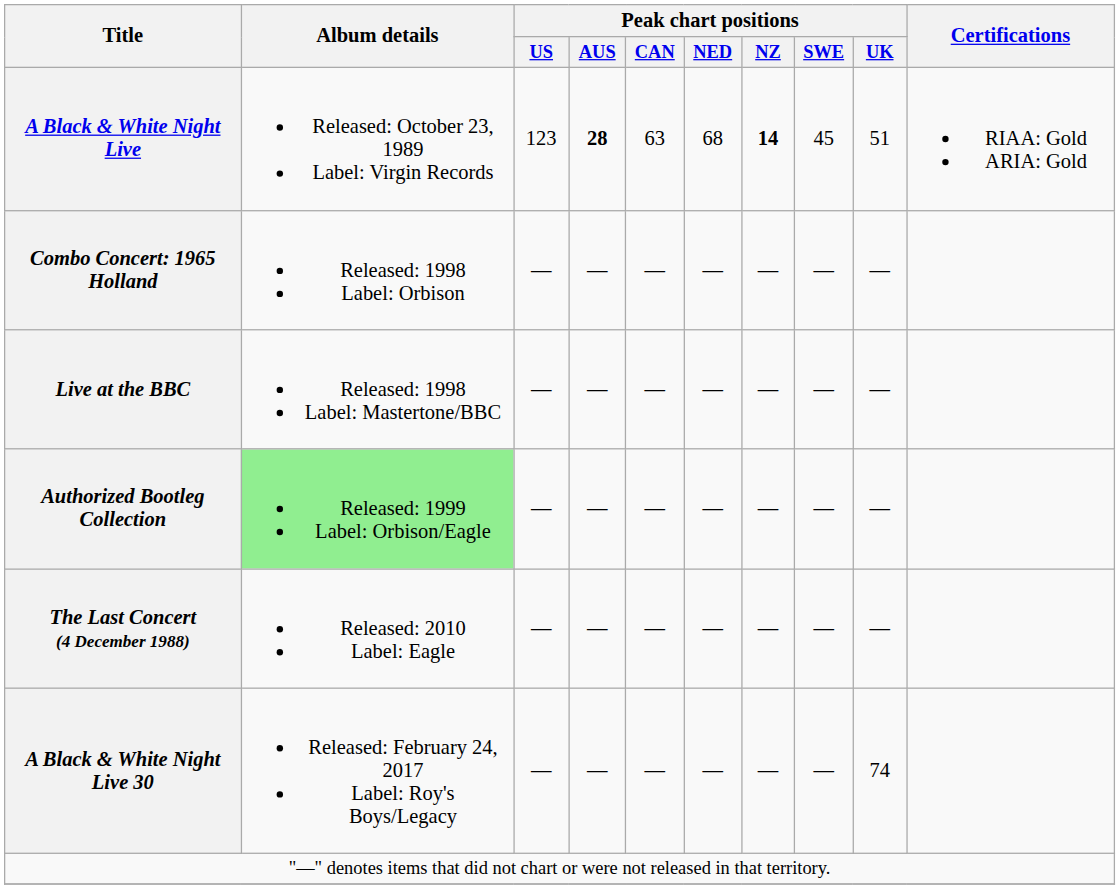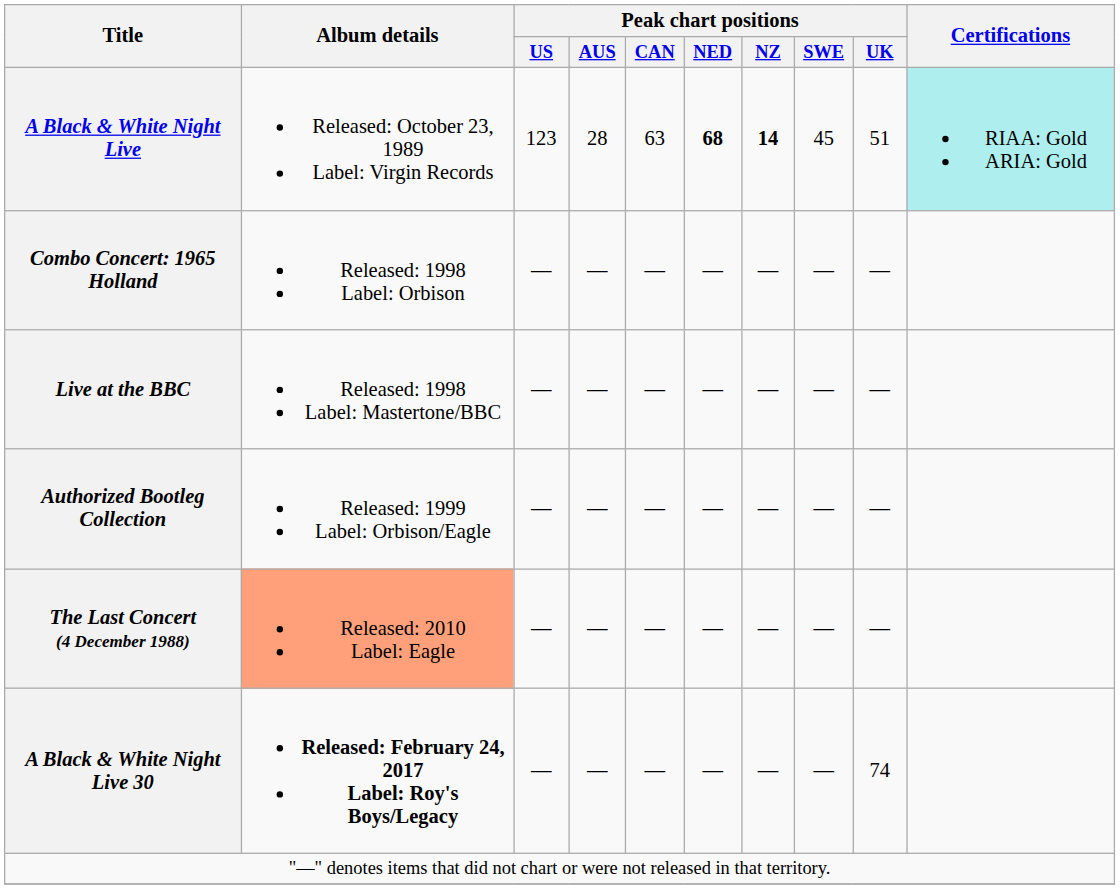(597, 138) bold -> (597, 138) normal
(713, 138) normal -> (713, 138) bold
(1010, 150) no background -> (1010, 150) paleturquoise background
(377, 520) lightgreen background -> (377, 520) no background
(377, 640) no background -> (377, 640) lightsalmon background
(377, 782) normal -> (377, 782) bold
